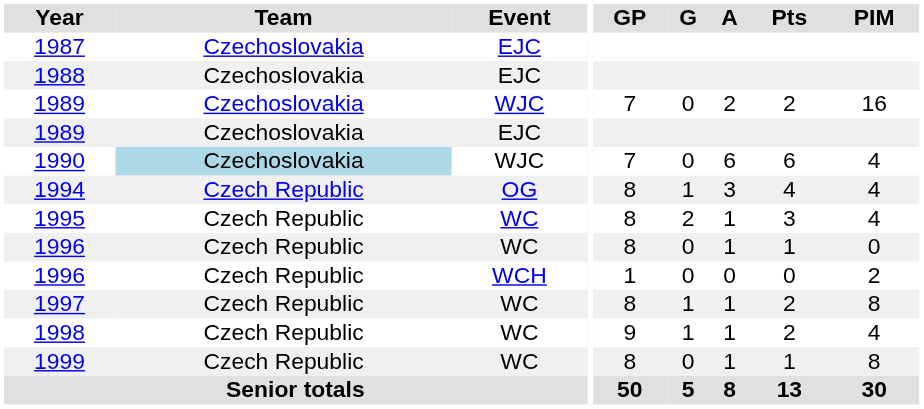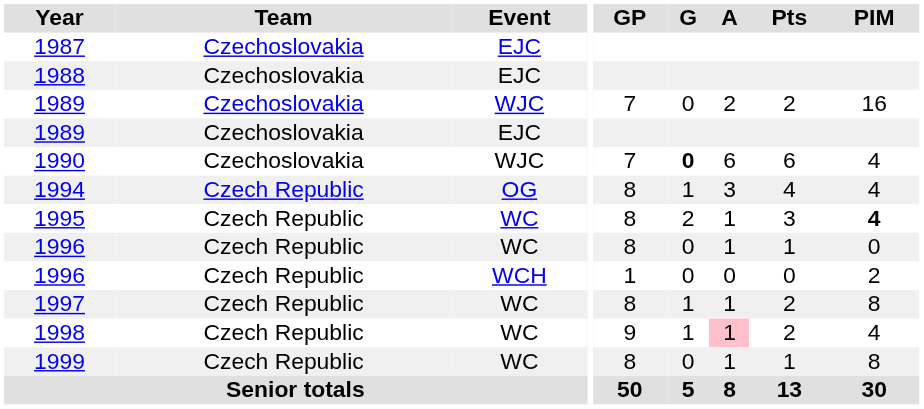(284, 161) lightblue background -> (284, 161) no background
(688, 161) normal -> (688, 161) bold
(874, 218) normal -> (874, 218) bold
(730, 332) no background -> (730, 332) pink background
